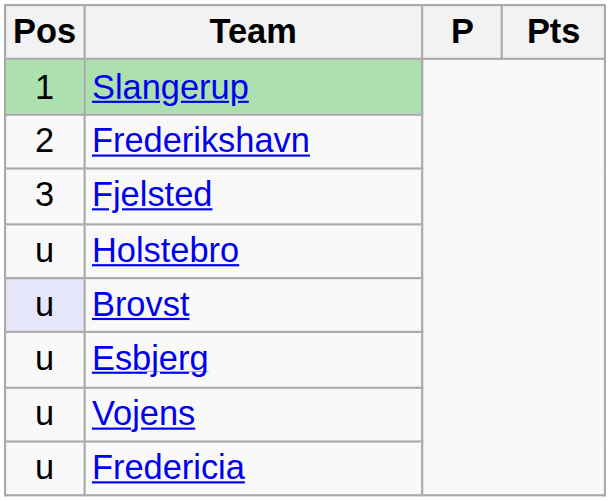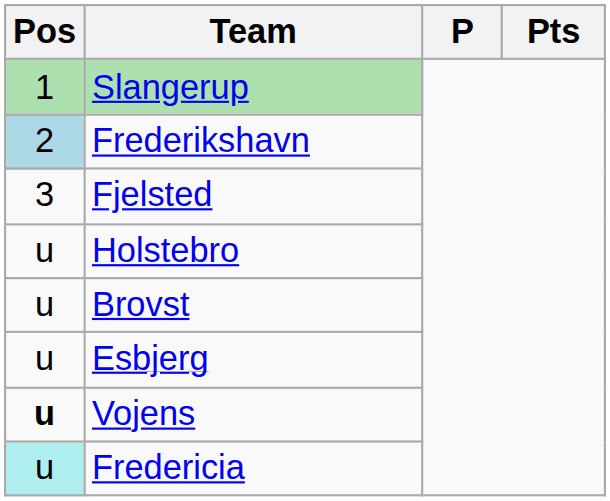(45, 140) no background -> (45, 140) lightblue background
(45, 304) lavender background -> (45, 304) no background
(45, 413) normal -> (45, 413) bold
(45, 468) no background -> (45, 468) paleturquoise background
